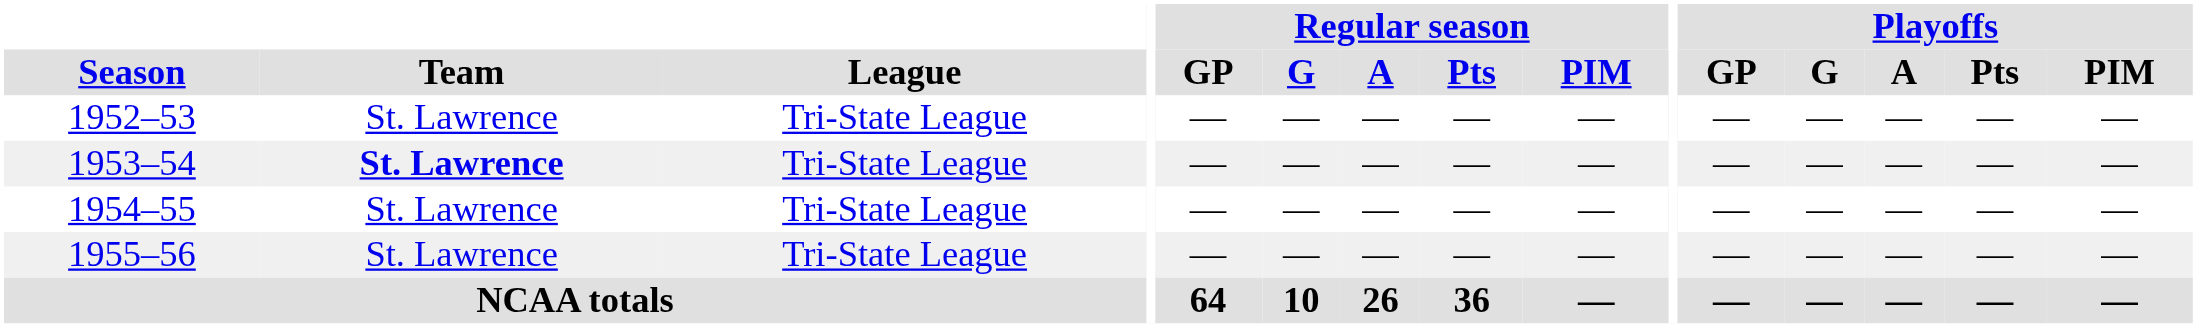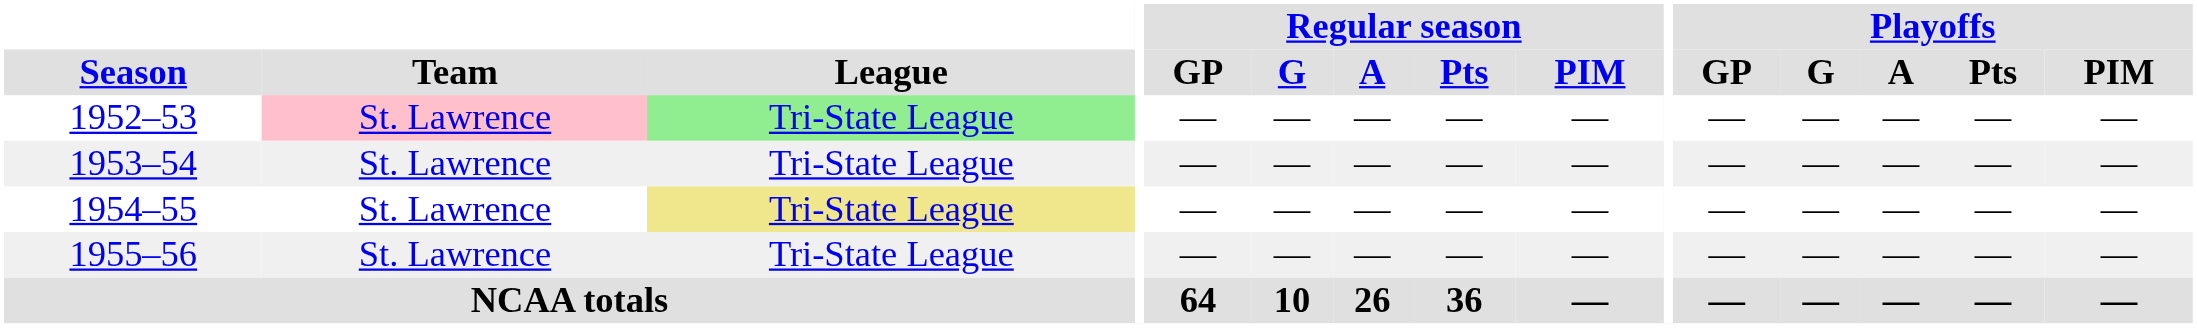(462, 117) no background -> (455, 117) pink background
(905, 117) no background -> (891, 117) lightgreen background
(462, 162) bold -> (455, 162) normal
(905, 208) no background -> (891, 208) khaki background
